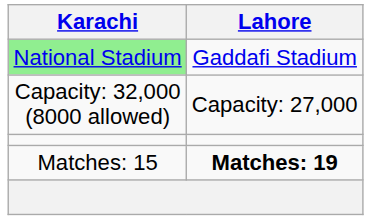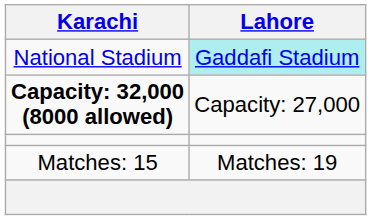(98, 57) lightgreen background -> (98, 57) no background
(275, 57) no background -> (277, 57) paleturquoise background
(98, 104) normal -> (98, 104) bold
(275, 162) bold -> (277, 162) normal
